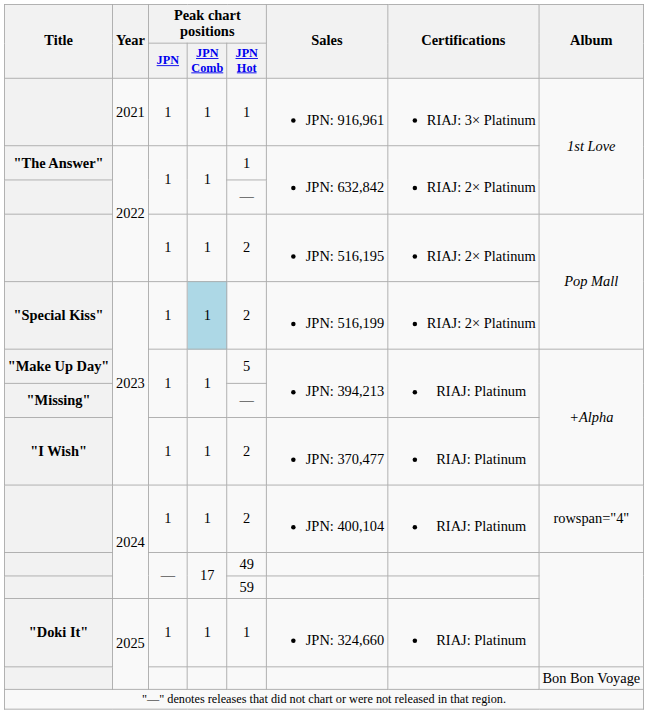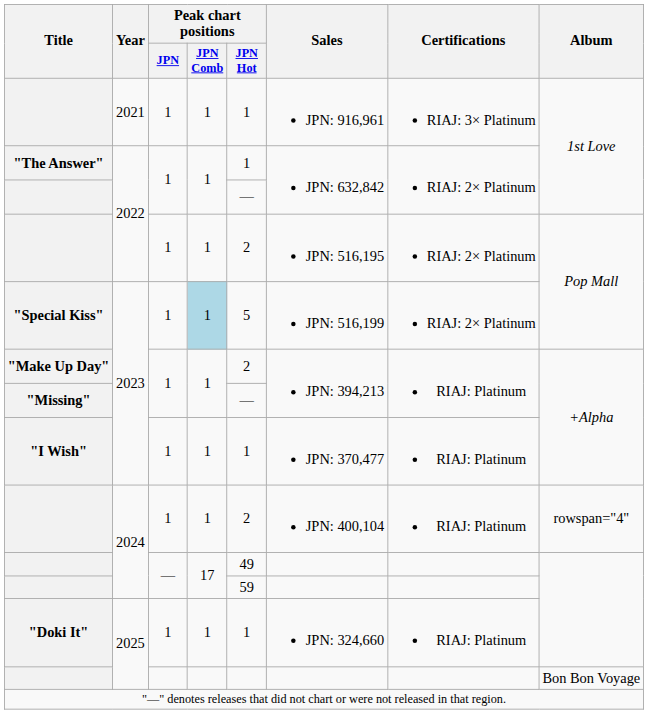(247, 315) 2 -> (247, 315) 5
(247, 366) 5 -> (247, 366) 2
(247, 451) 2 -> (247, 451) 1
